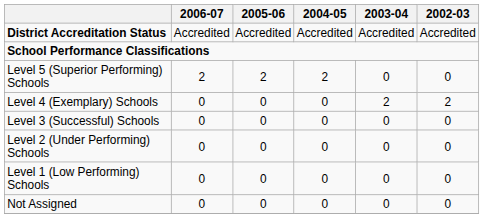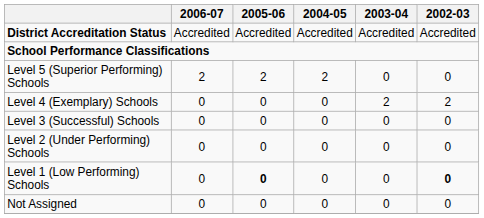(263, 178) normal -> (263, 178) bold
(448, 178) normal -> (448, 178) bold
